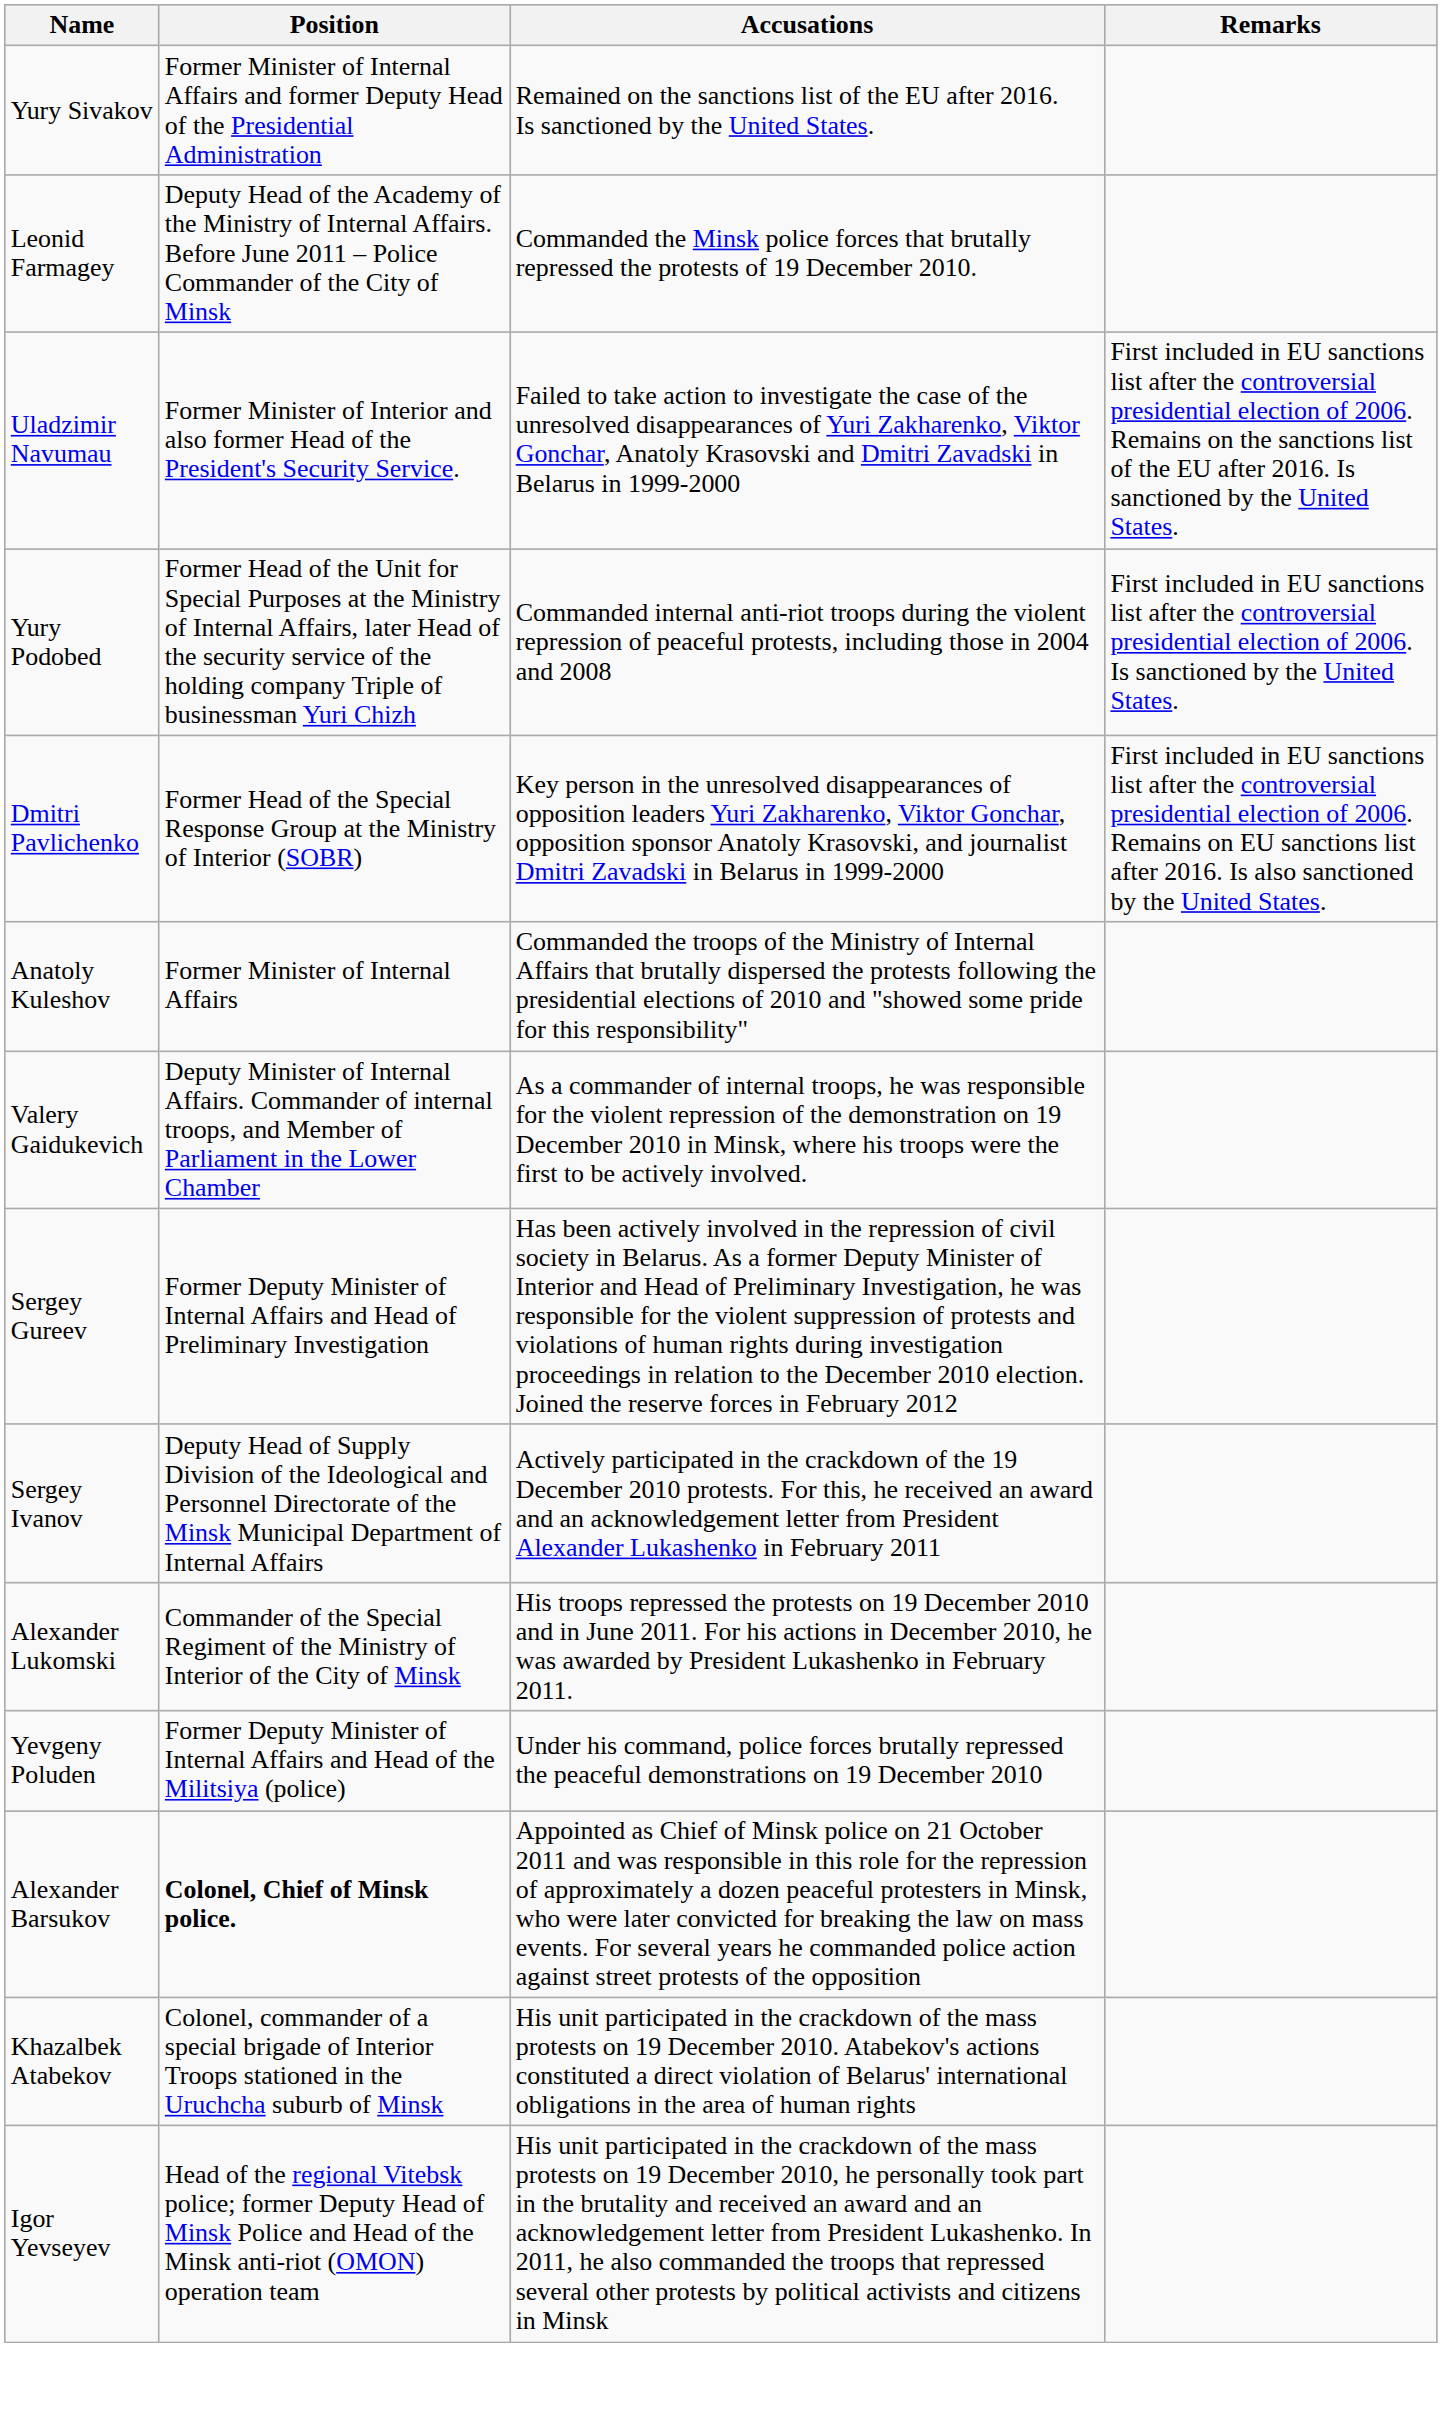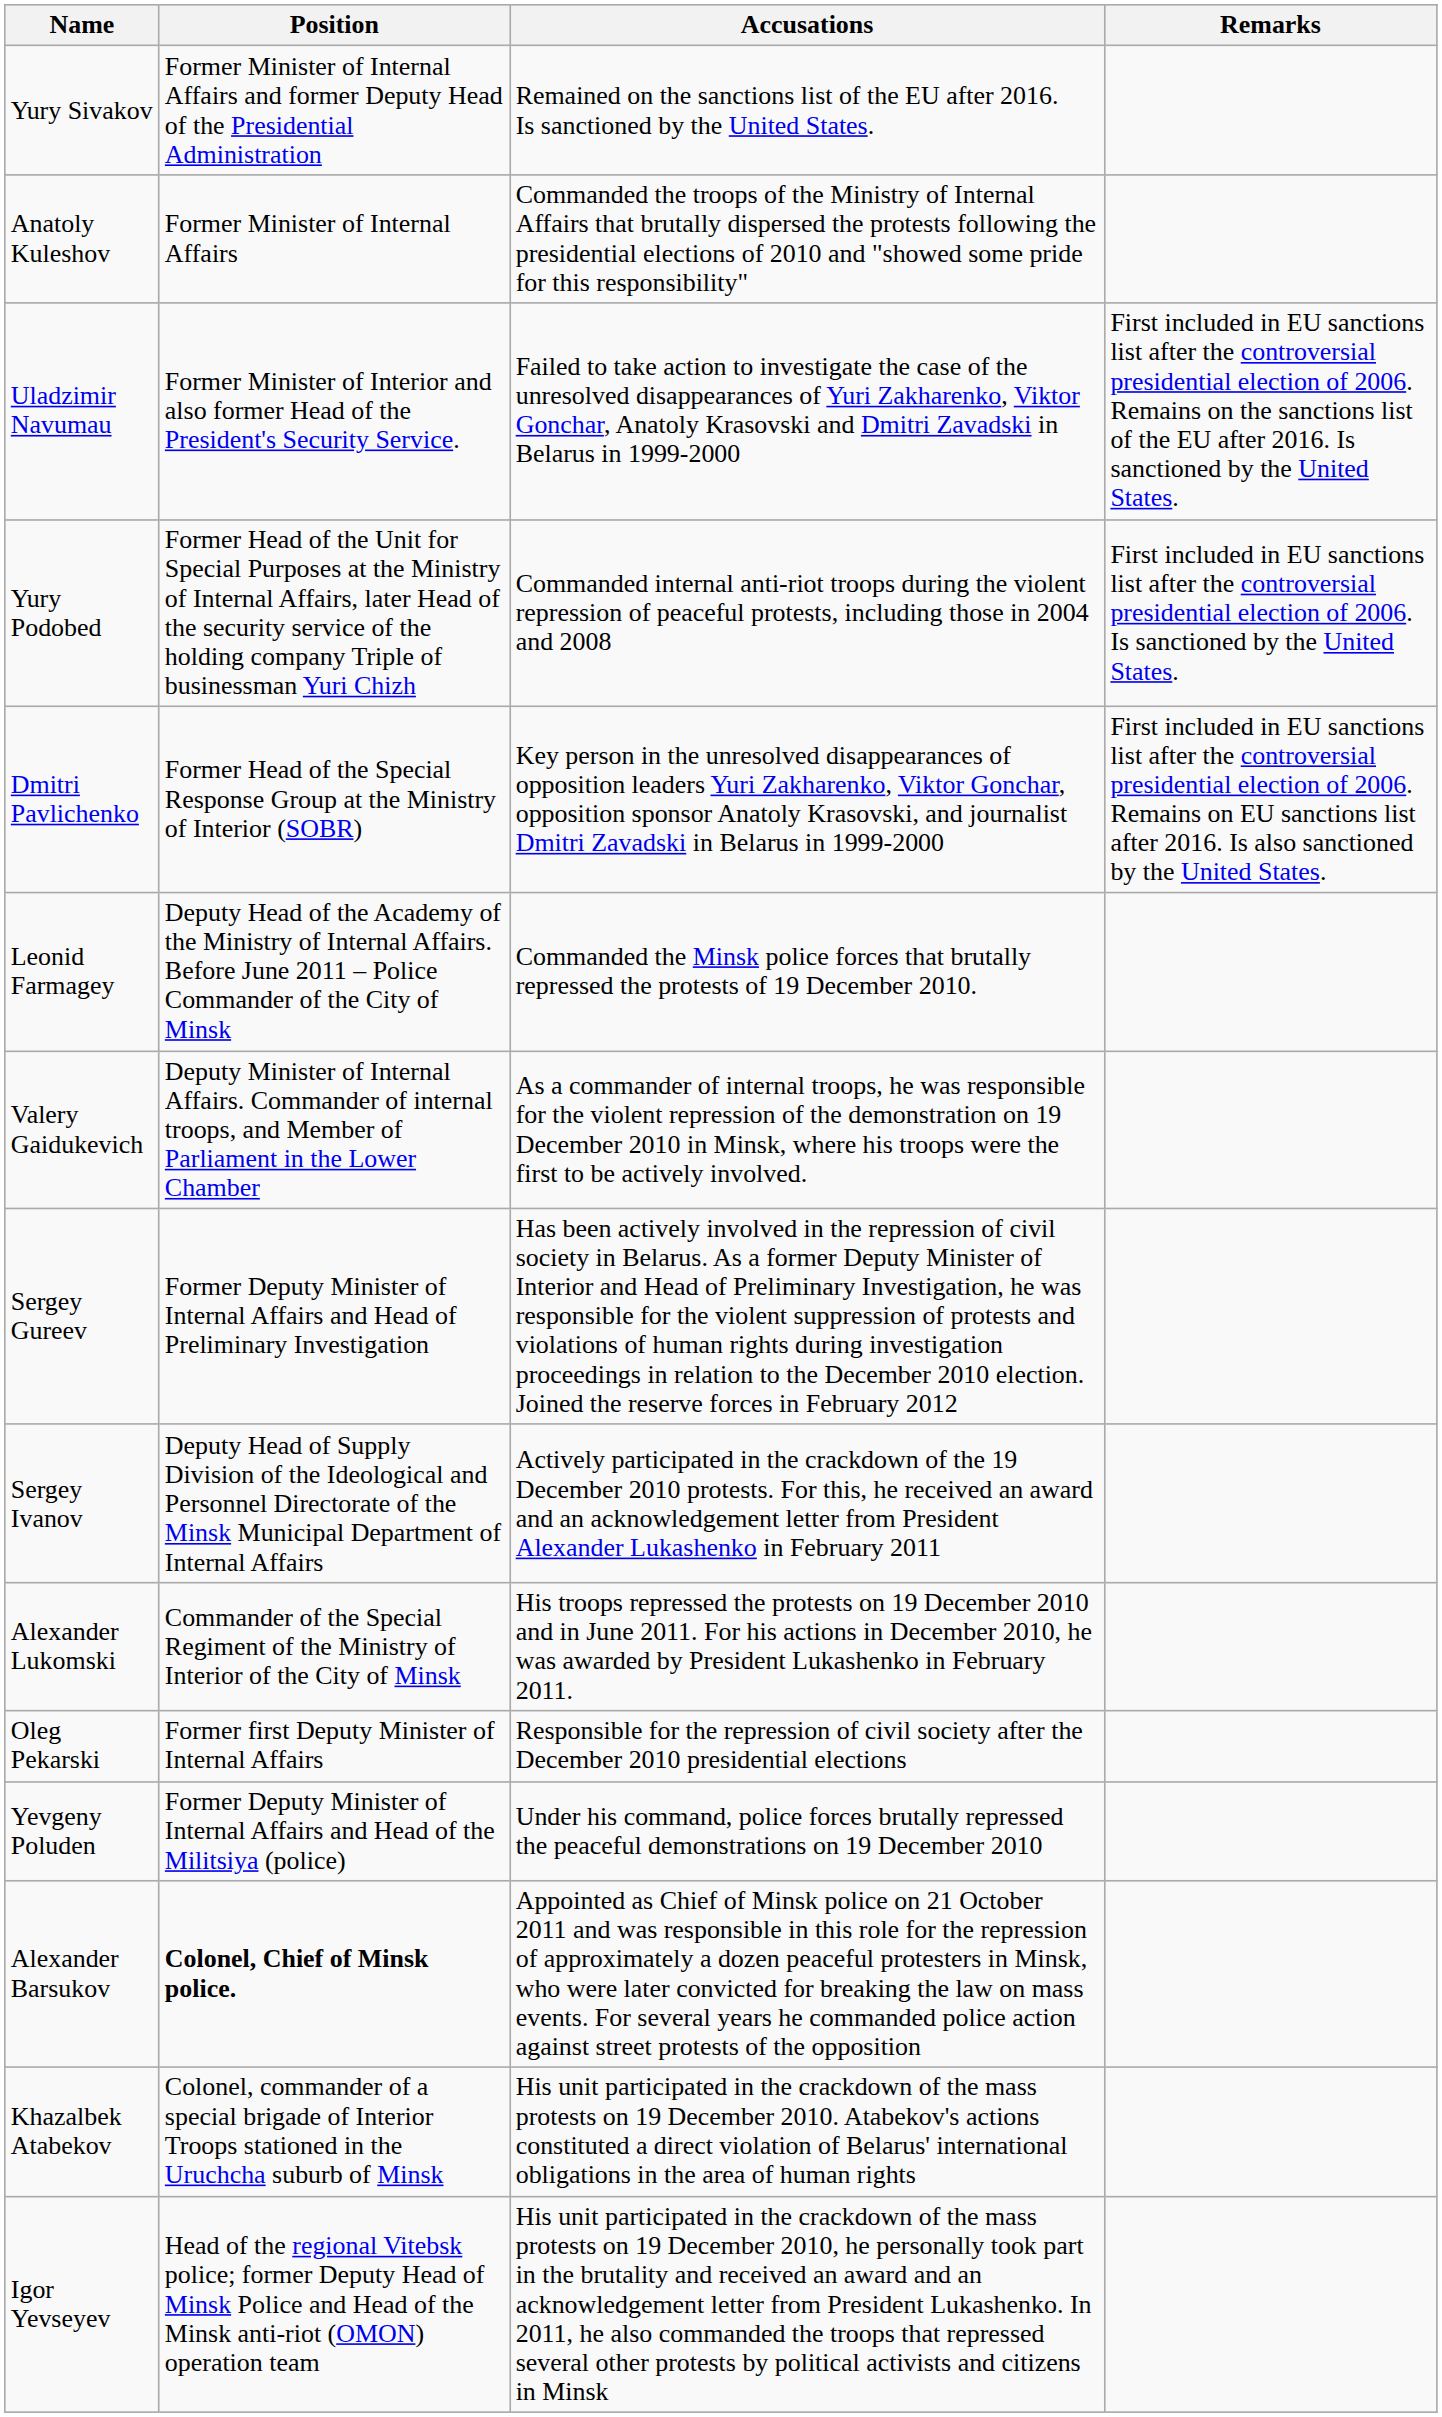rows swapped: (60, 986) <-> (63, 253)
+ row: (55, 1745)
